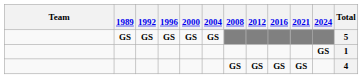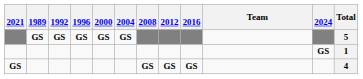columns swapped: (59, 17) <-> (301, 22)
